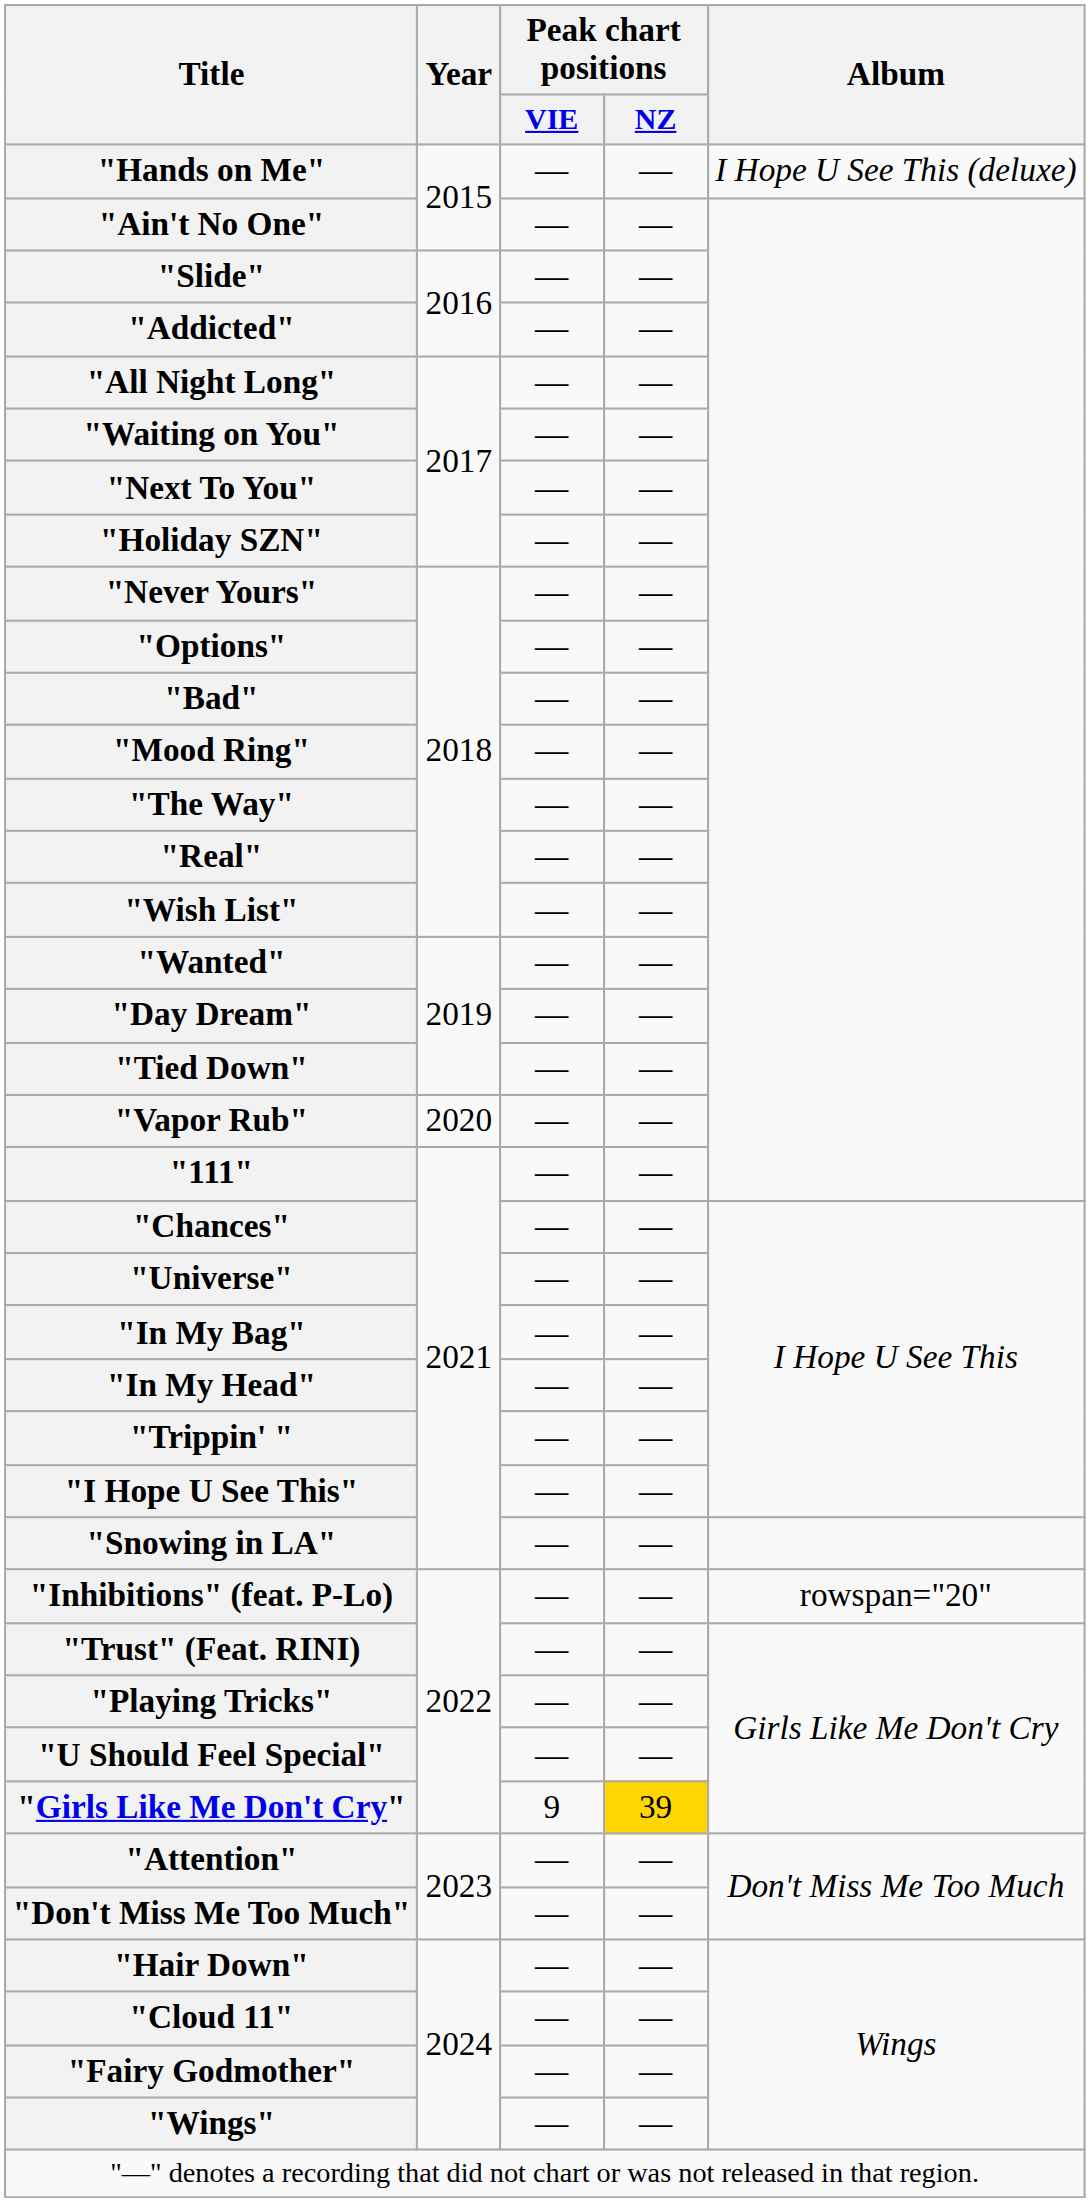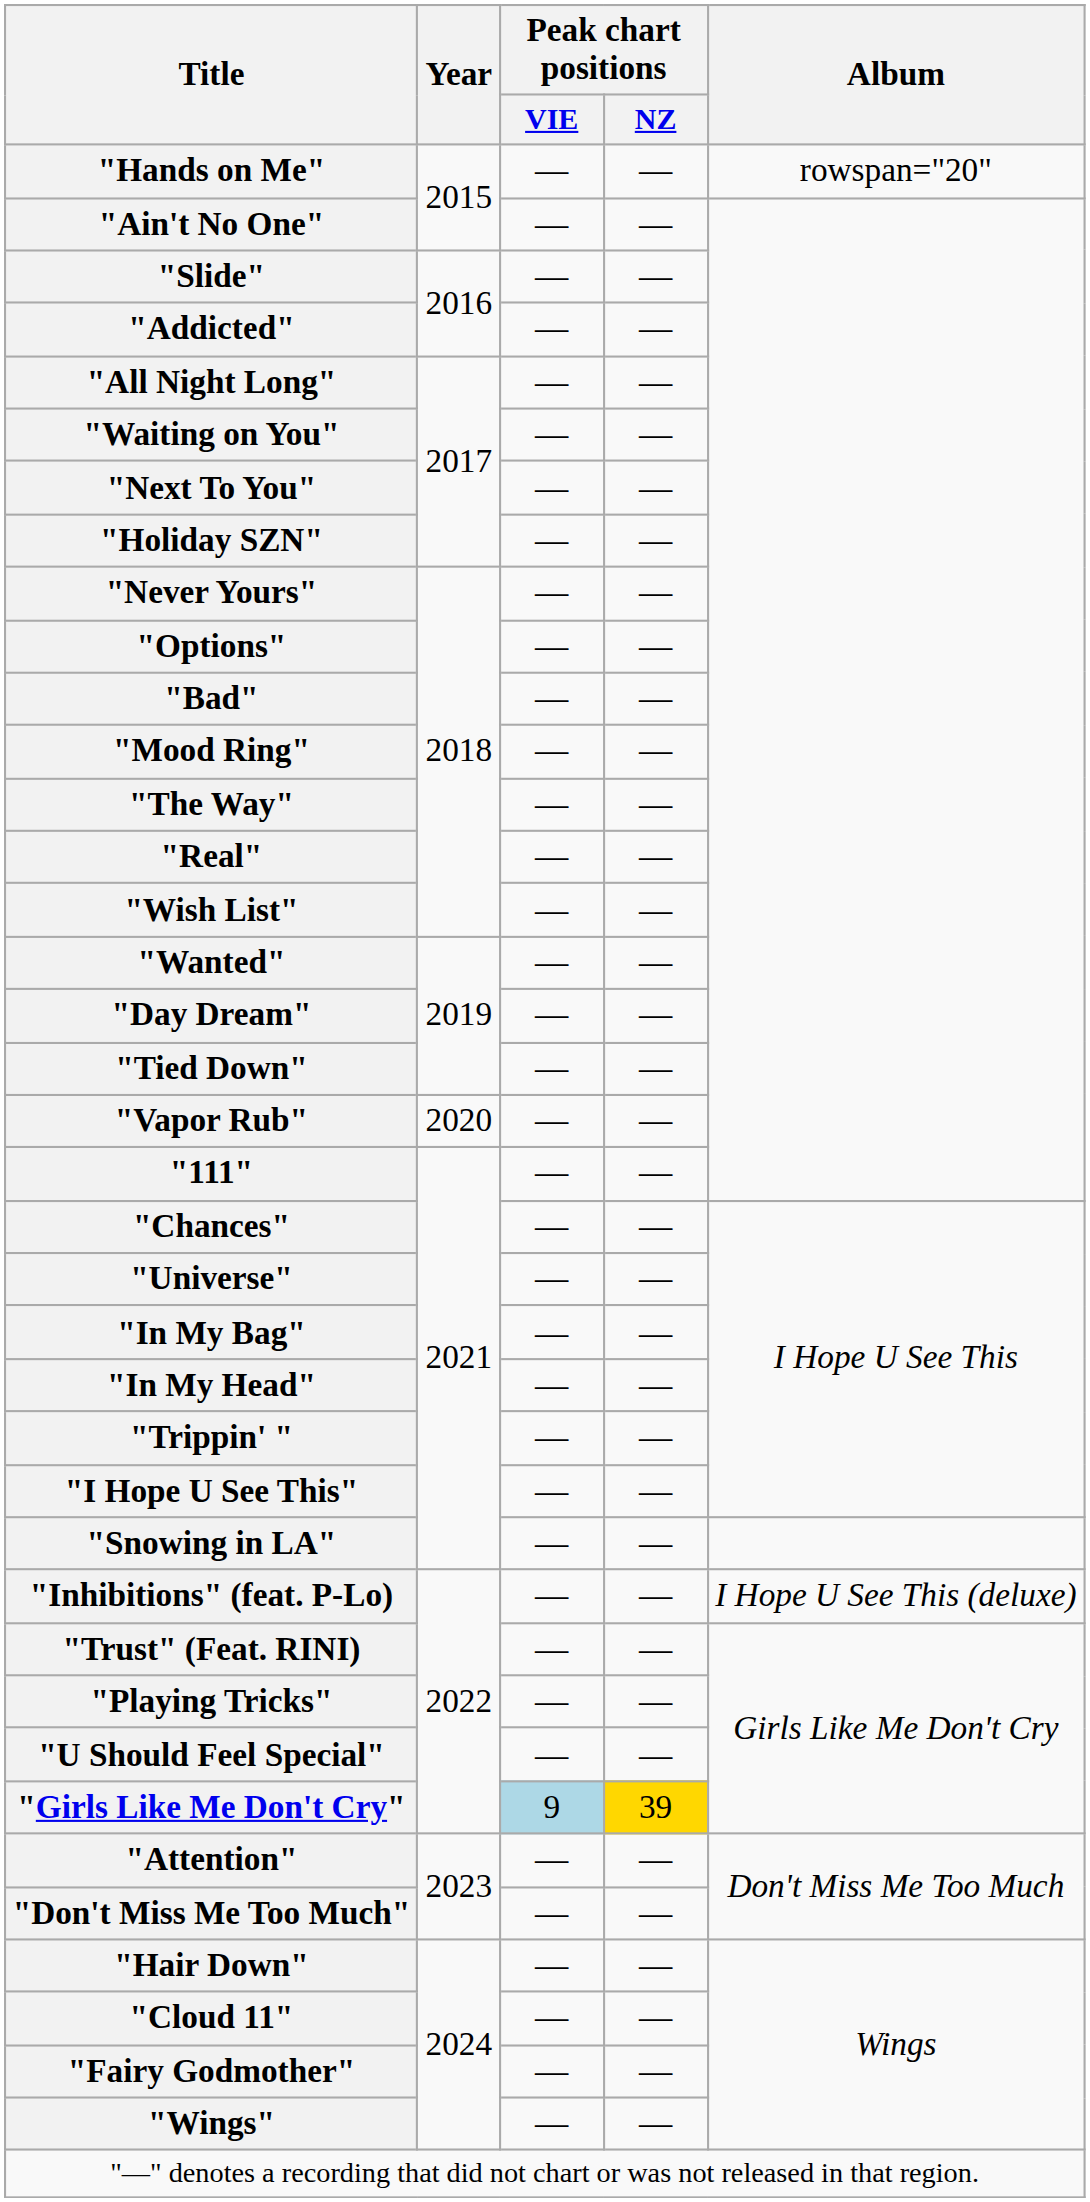(896, 170) I Hope U See This (deluxe) -> (896, 170) rowspan="20"
(896, 1595) rowspan="20" -> (896, 1595) I Hope U See This (deluxe)
(552, 1806) no background -> (552, 1806) lightblue background
